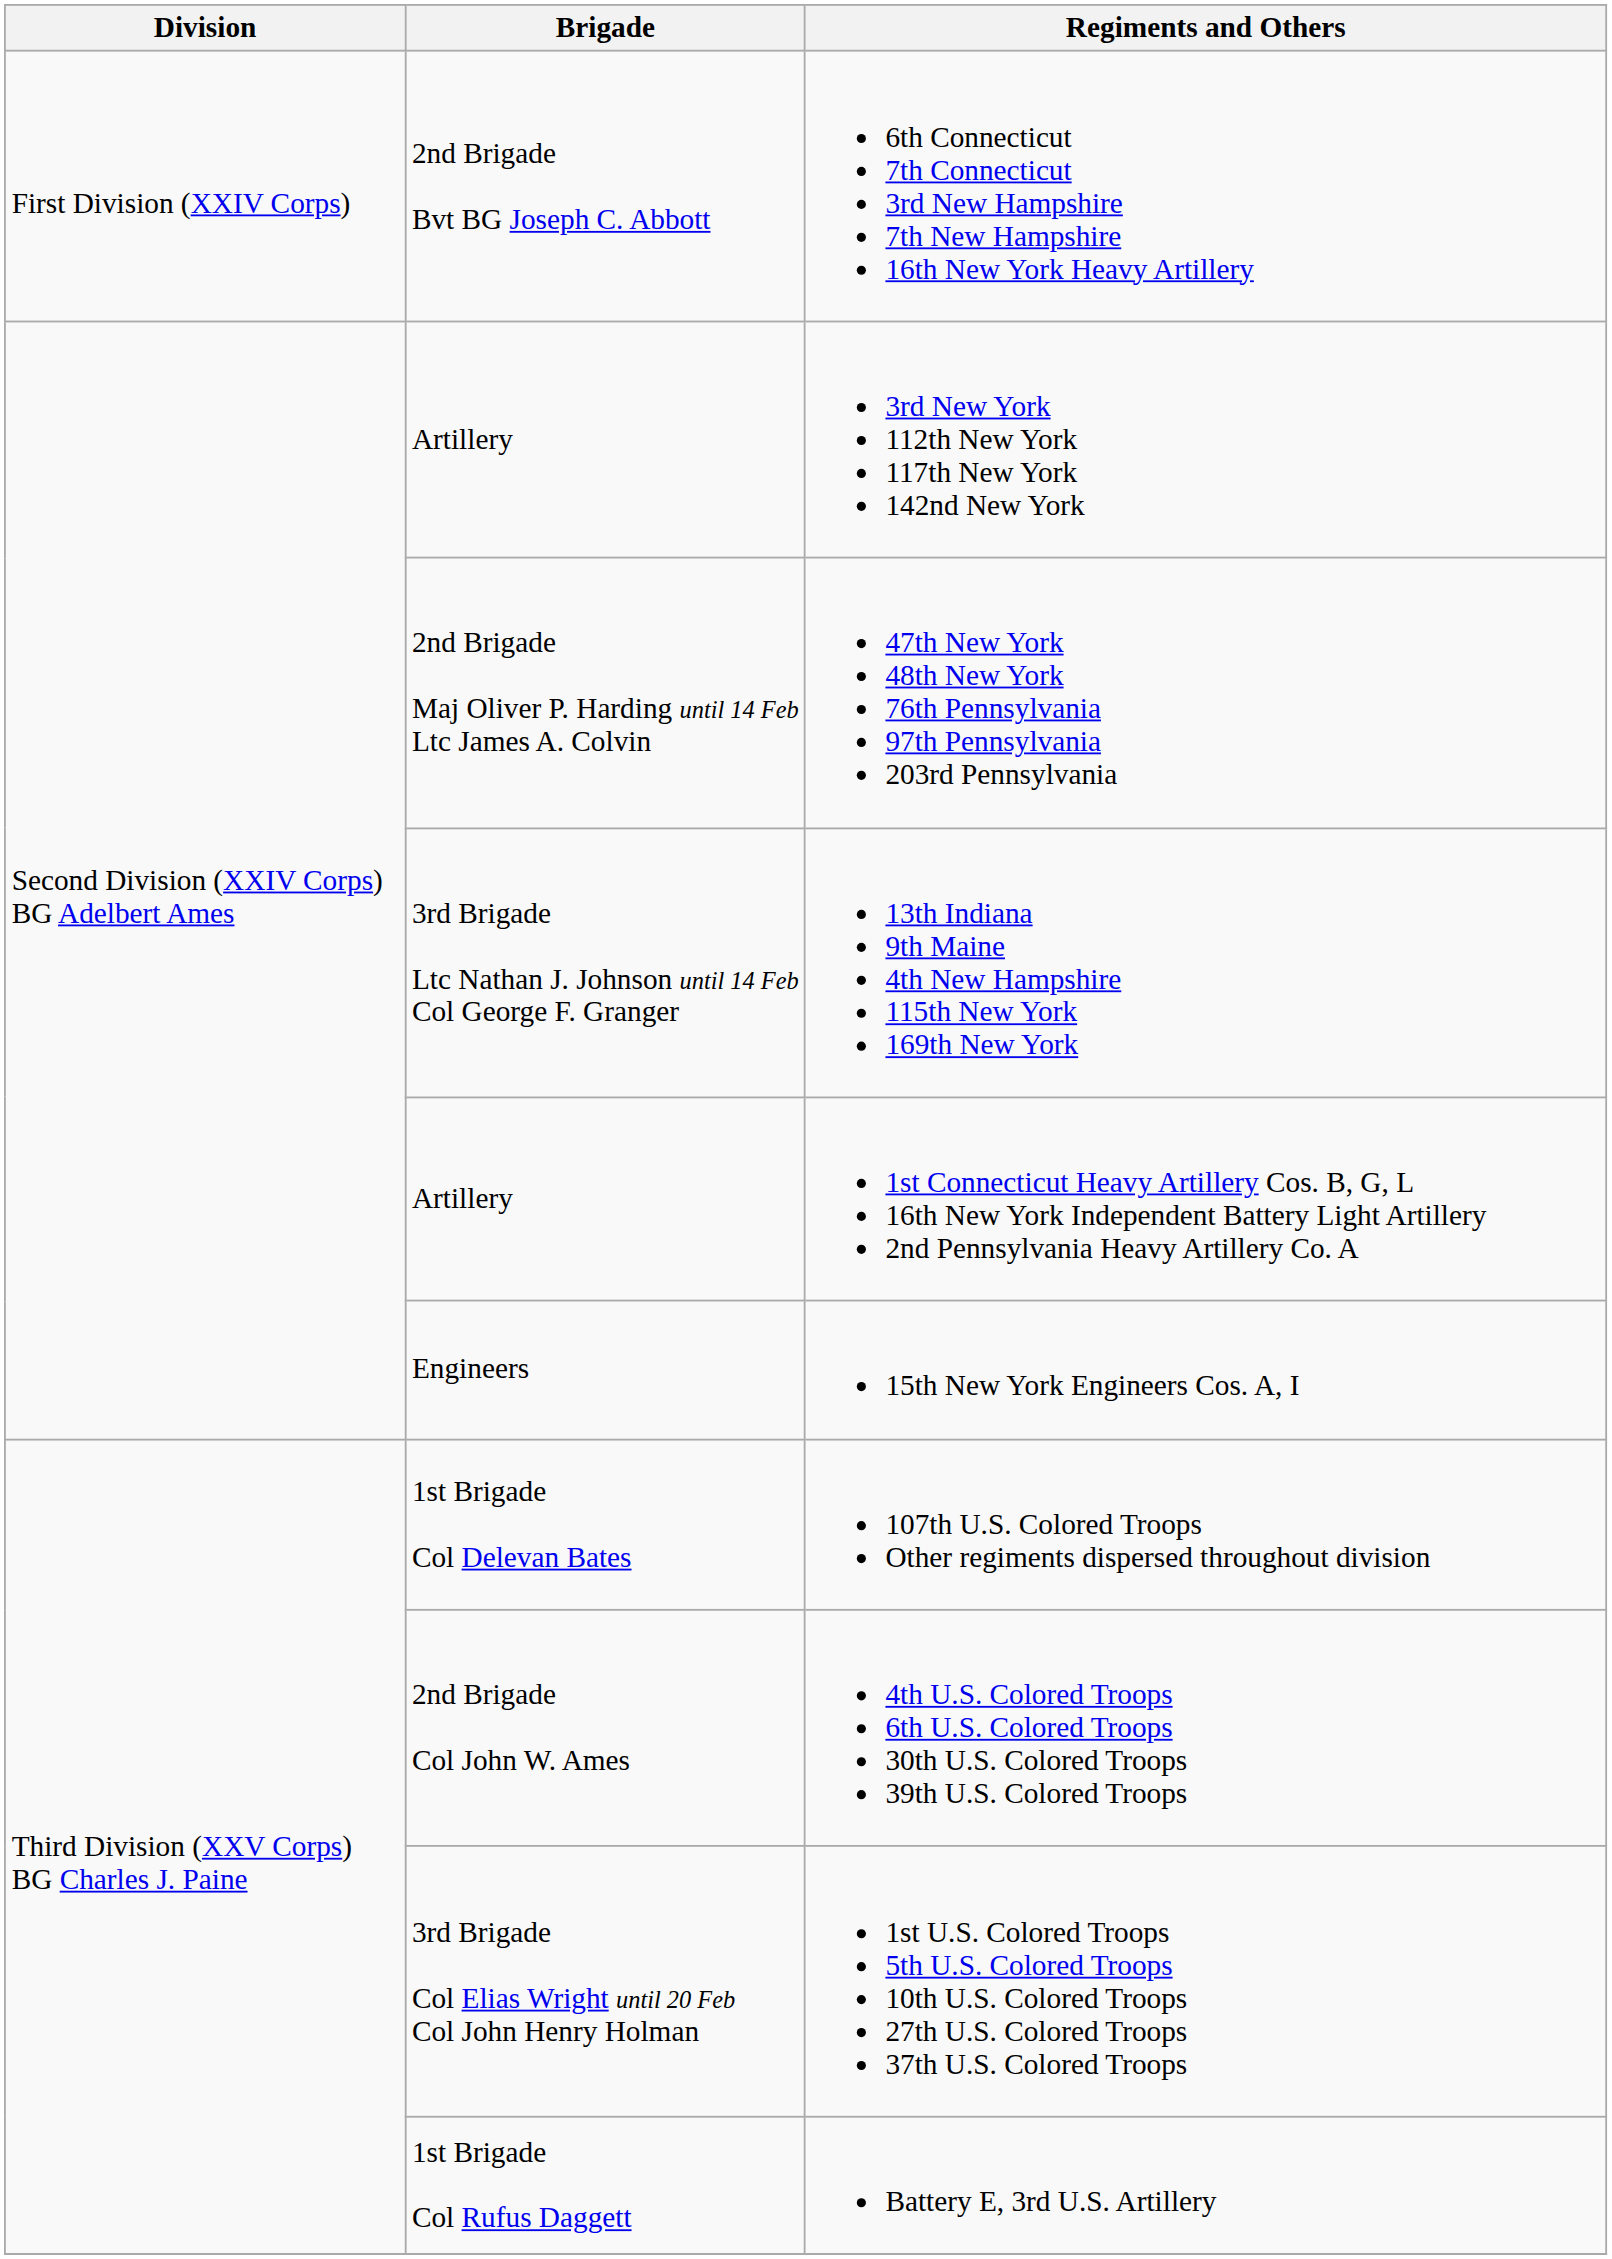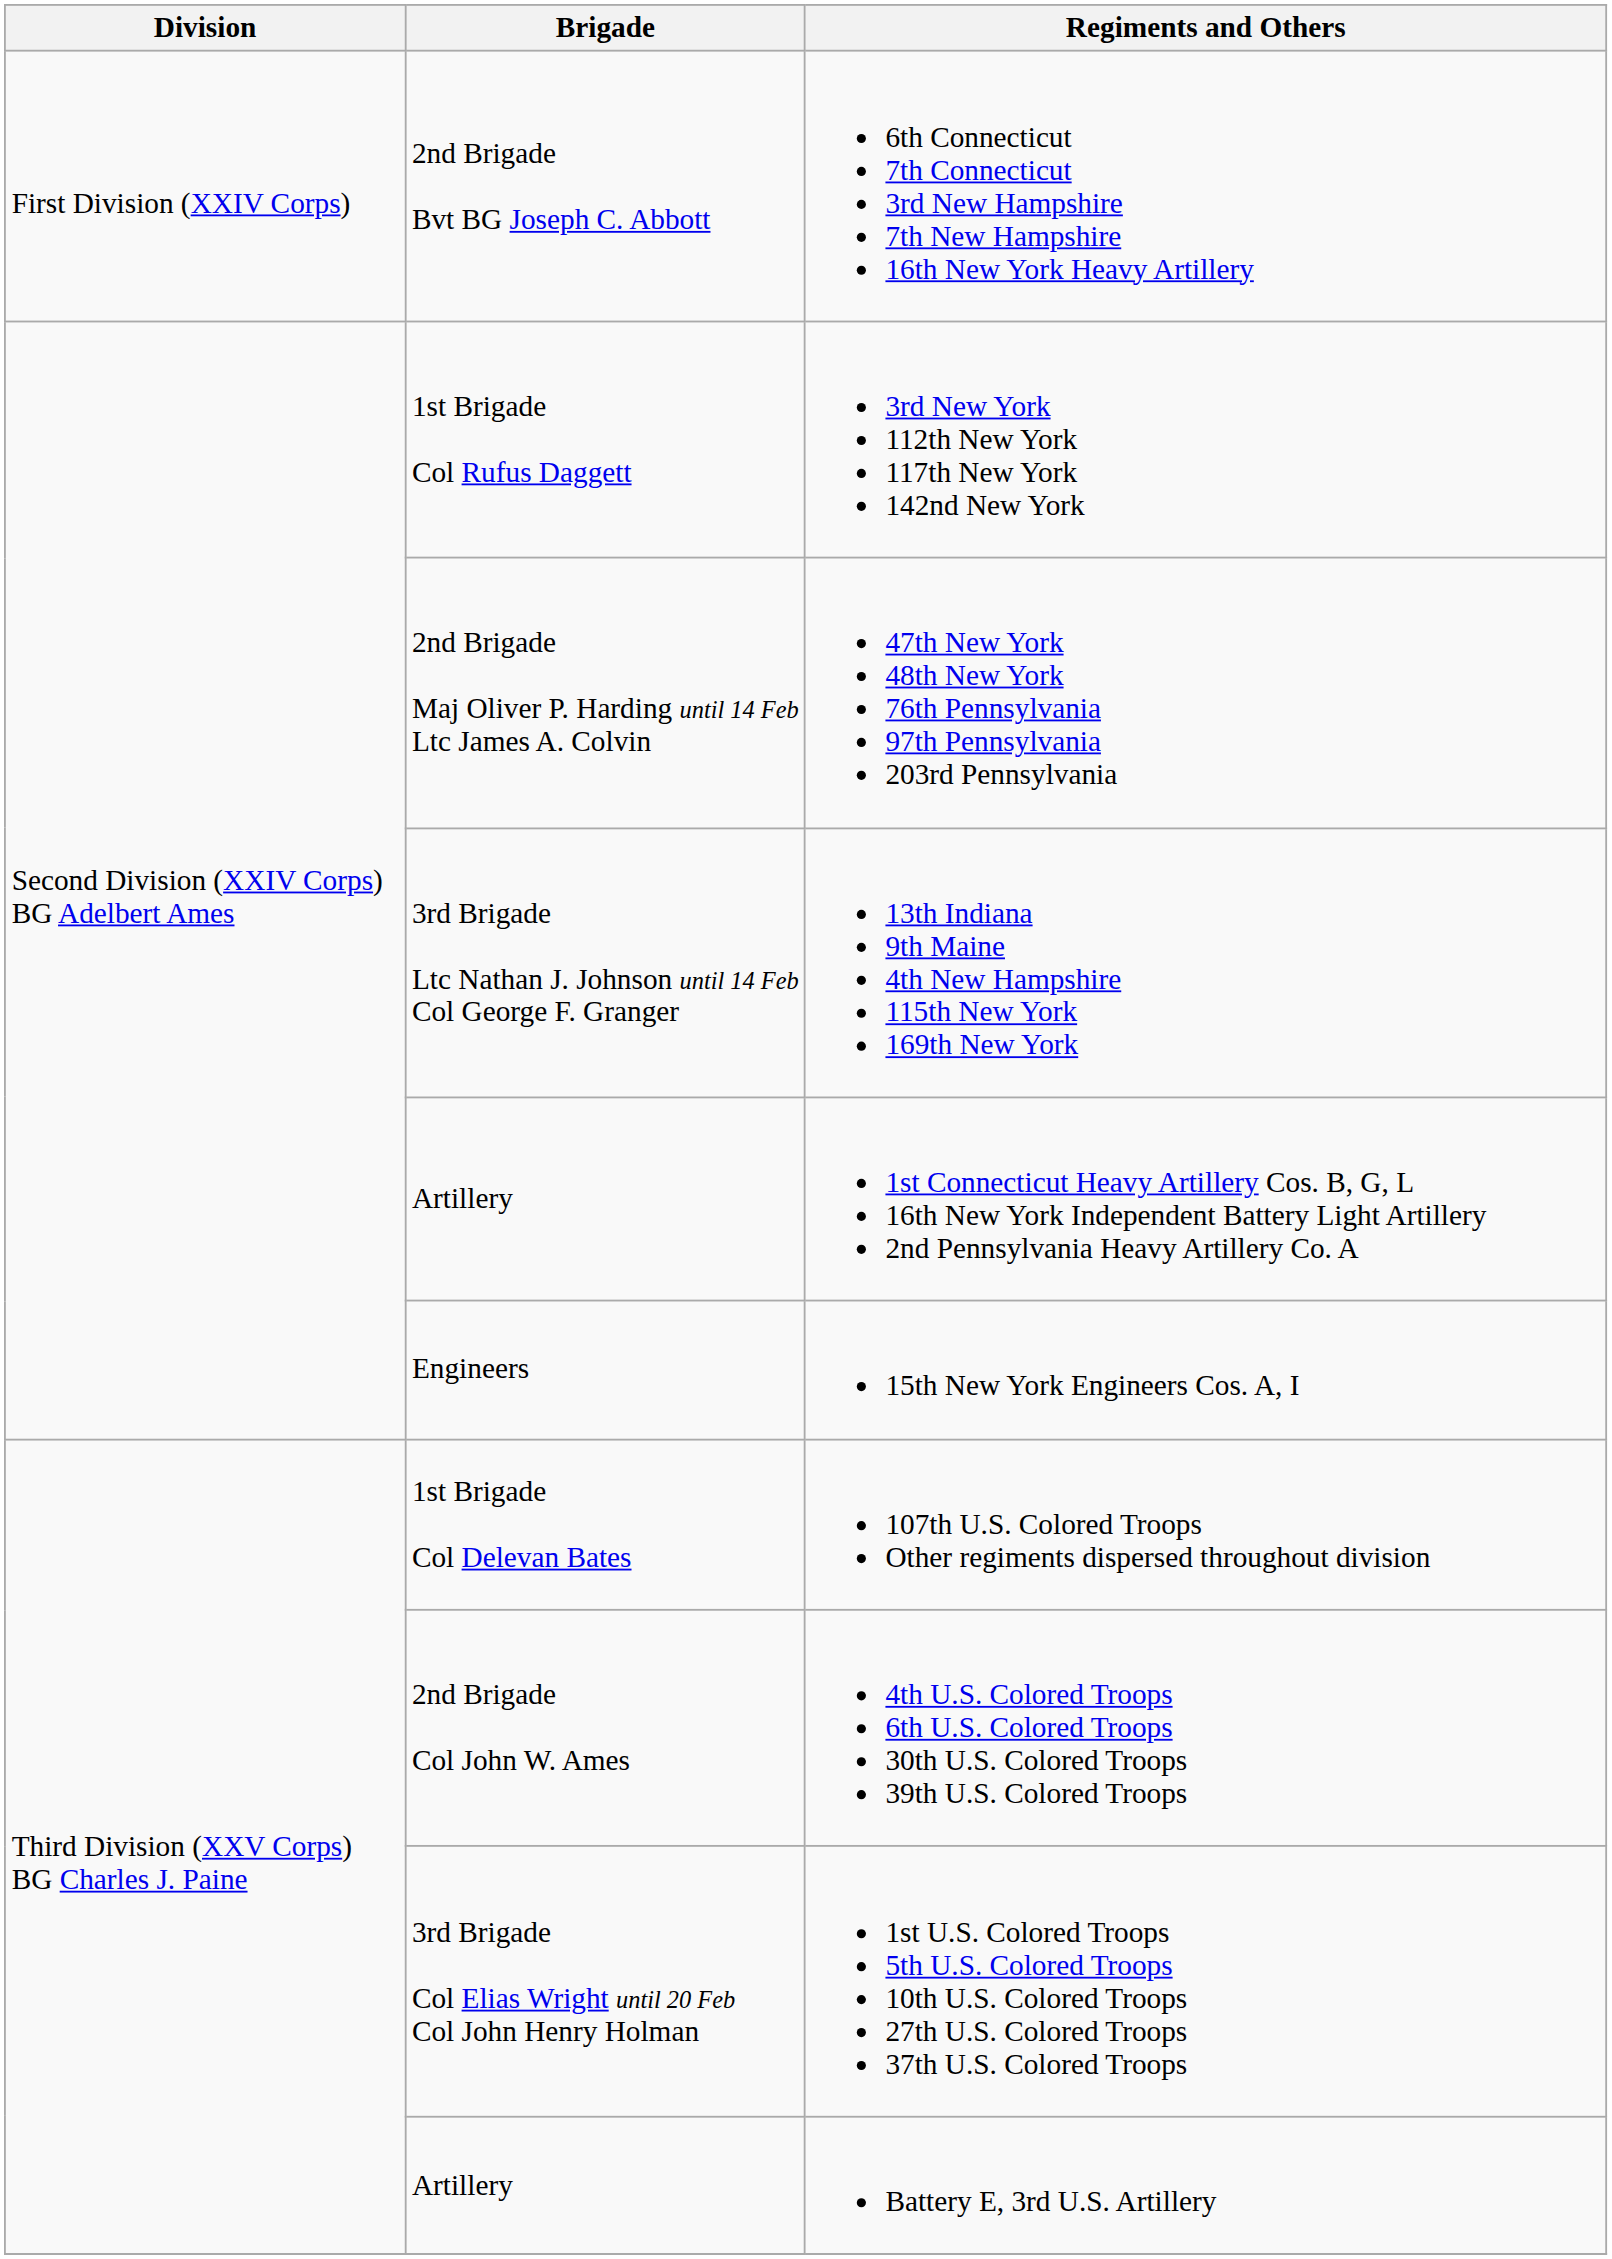(462, 439) Artillery -> (522, 439) 1st Brigade Col Rufus Daggett
(522, 2184) 1st Brigade Col Rufus Daggett -> (462, 2184) Artillery
